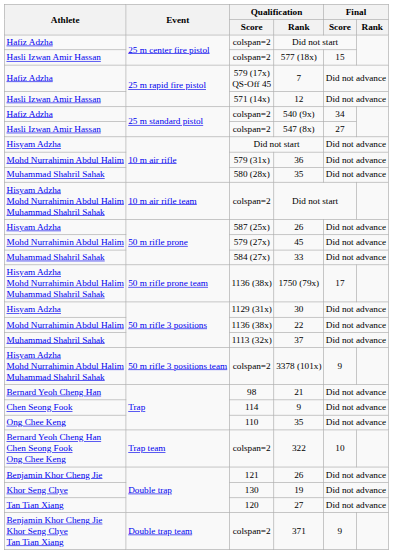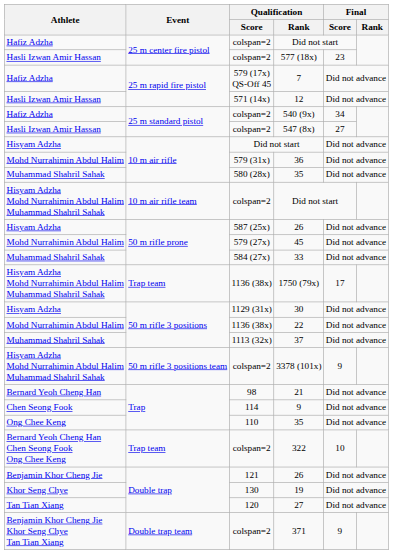(340, 58) 15 -> (340, 58) 23
(168, 284) 50 m rifle prone team -> (147, 284) Trap team
